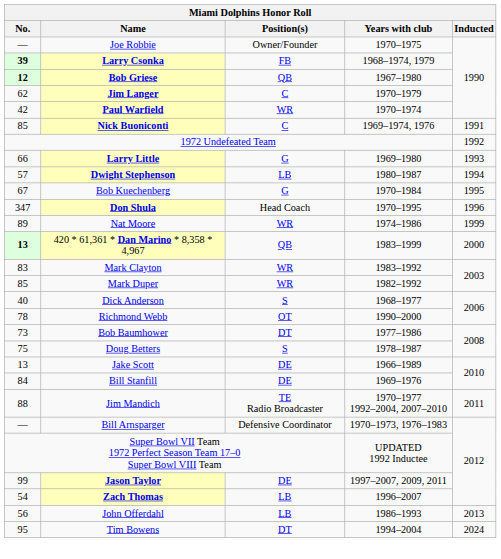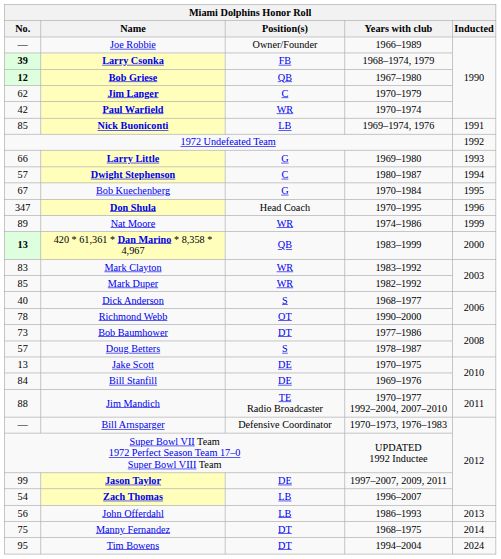(398, 45) 1970–1975 -> (398, 45) 1966–1989
(285, 126) C -> (285, 126) LB
(285, 175) LB -> (285, 175) C
(23, 348) 75 -> (23, 348) 57
(398, 365) 1966–1989 -> (398, 365) 1970–1975
+ row: (133, 529)
